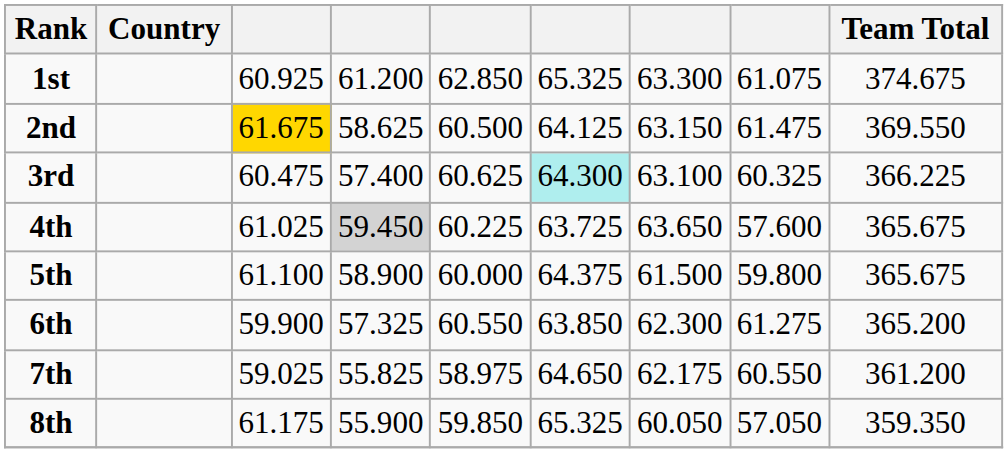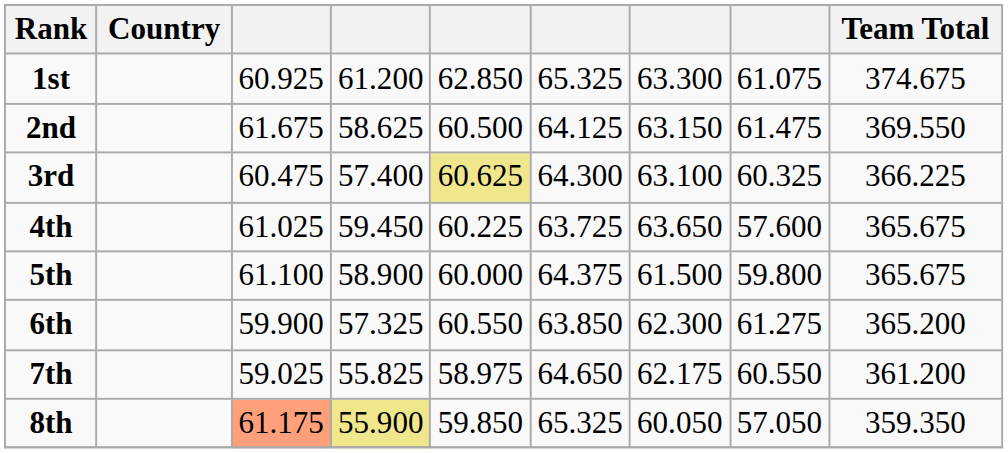(281, 127) gold background -> (281, 127) no background
(480, 176) no background -> (480, 176) khaki background
(580, 176) paleturquoise background -> (580, 176) no background
(381, 226) lightgrey background -> (381, 226) no background
(281, 422) no background -> (281, 422) lightsalmon background
(381, 422) no background -> (381, 422) khaki background
